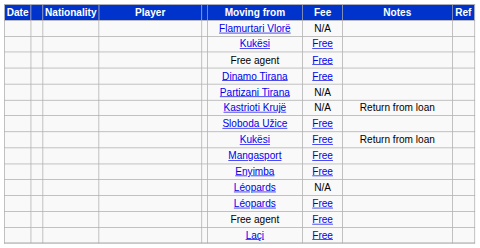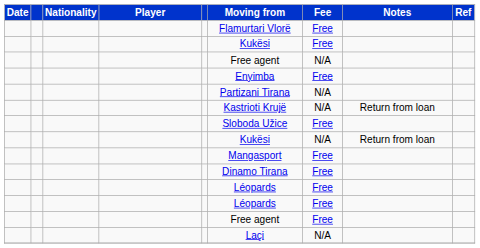(323, 29) N/A -> (323, 29) Free
(323, 60) Free -> (323, 60) N/A
(255, 76) Dinamo Tirana -> (255, 76) Enyimba
(323, 140) Free -> (323, 140) N/A
(255, 172) Enyimba -> (255, 172) Dinamo Tirana
(323, 188) N/A -> (323, 188) Free
(323, 236) Free -> (323, 236) N/A
